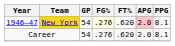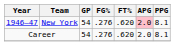(60, 23) gold background -> (60, 23) no background
(103, 23) lightyellow background -> (103, 23) no background
